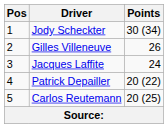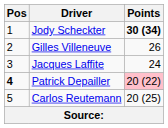(144, 30) normal -> (144, 30) bold
(10, 81) normal -> (10, 81) bold
(144, 81) no background -> (144, 81) pink background
